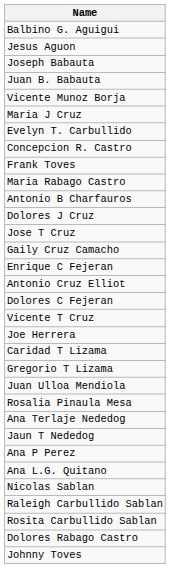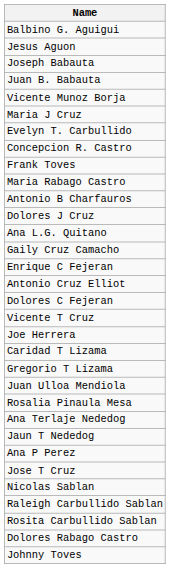(41, 233) Jose T Cruz -> (57, 233) Ana L.G. Quitano
(57, 471) Ana L.G. Quitano -> (41, 471) Jose T Cruz
